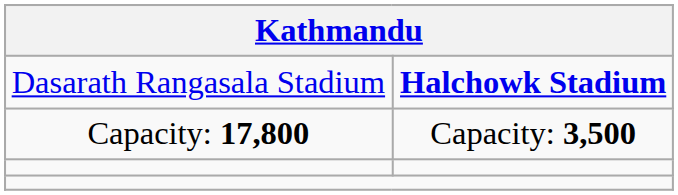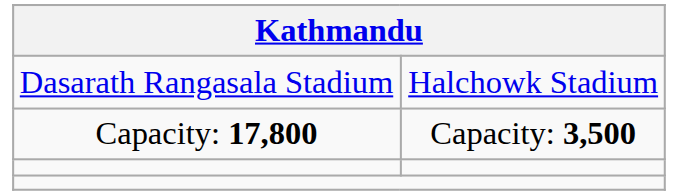(533, 81) bold -> (533, 81) normal
